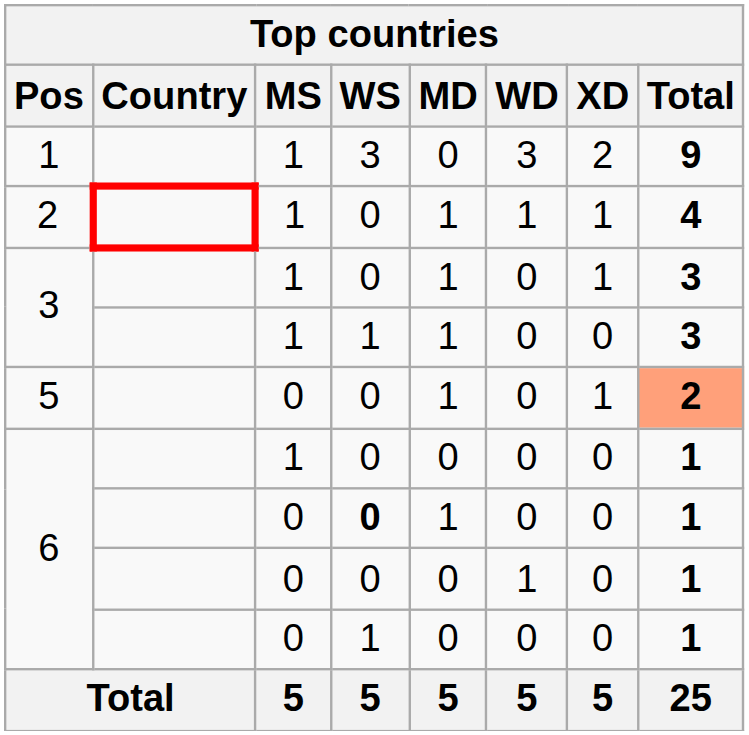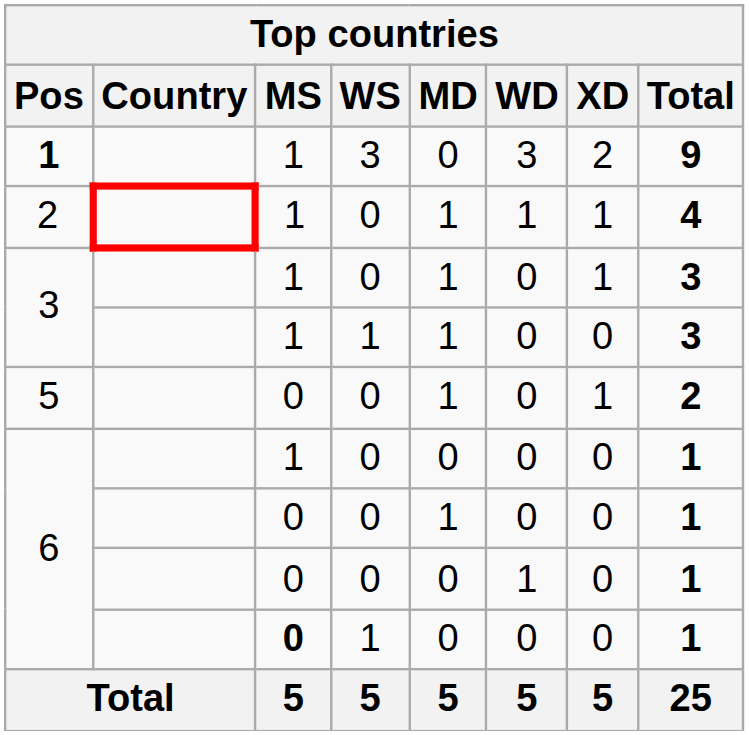(49, 155) normal -> (49, 155) bold
(691, 397) lightsalmon background -> (691, 397) no background
(370, 517) bold -> (370, 517) normal
(293, 638) normal -> (293, 638) bold
